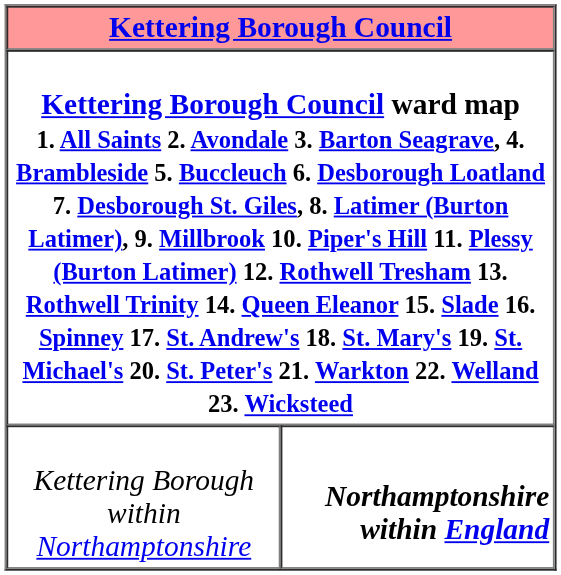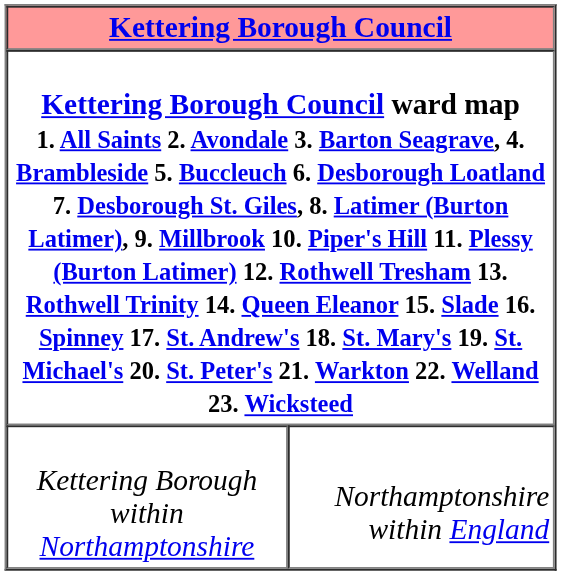(437, 513) bold -> (442, 513) normal
